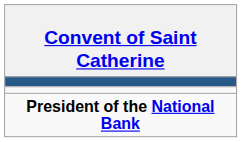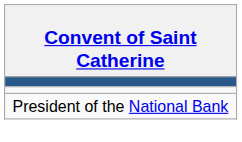(120, 116) bold -> (120, 107) normal
